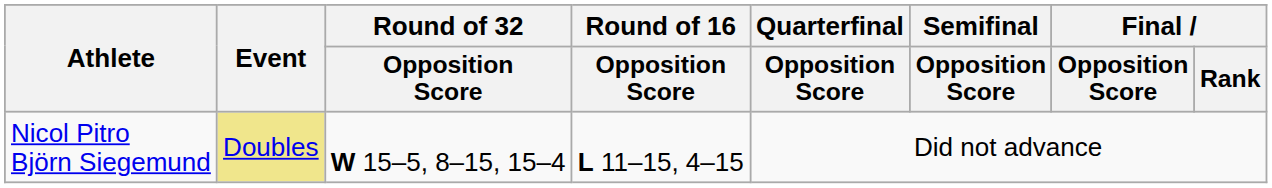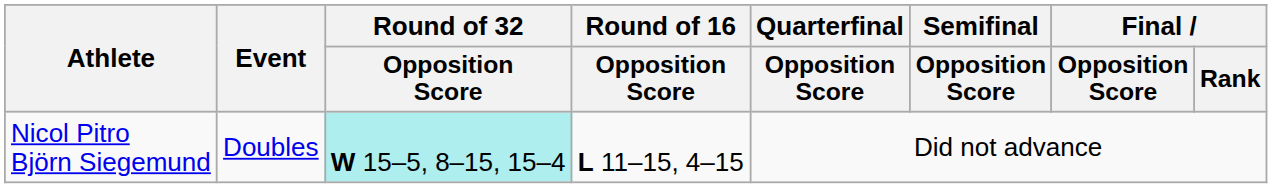(271, 148) khaki background -> (271, 148) no background
(448, 162) no background -> (448, 162) paleturquoise background
